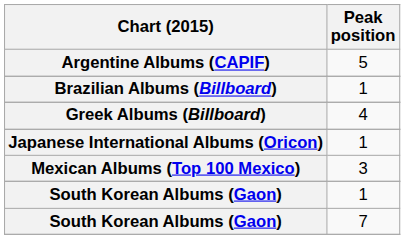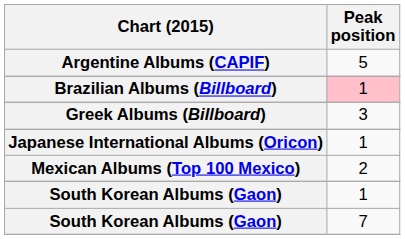(363, 89) no background -> (363, 89) pink background
(363, 115) 4 -> (363, 115) 3
(363, 168) 3 -> (363, 168) 2
